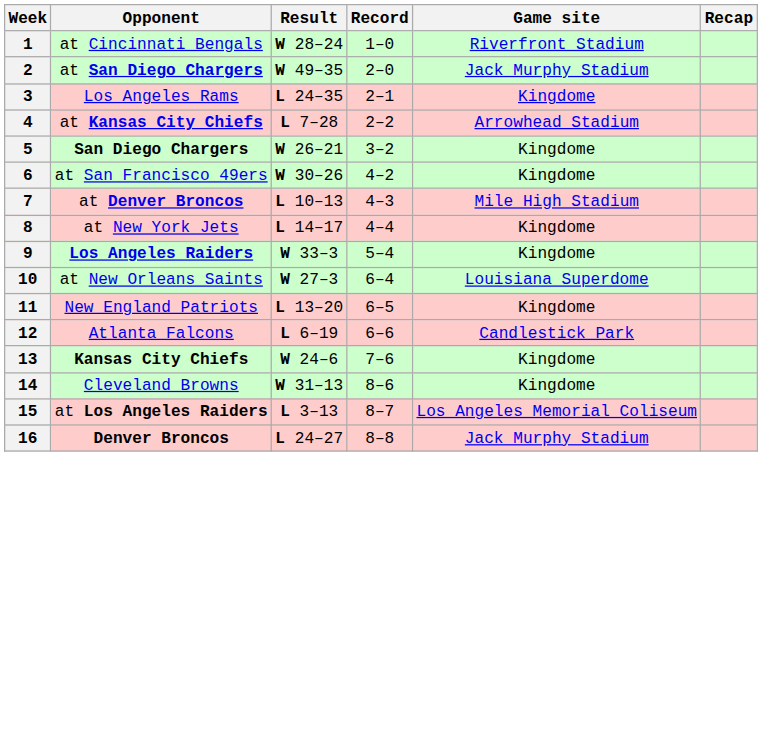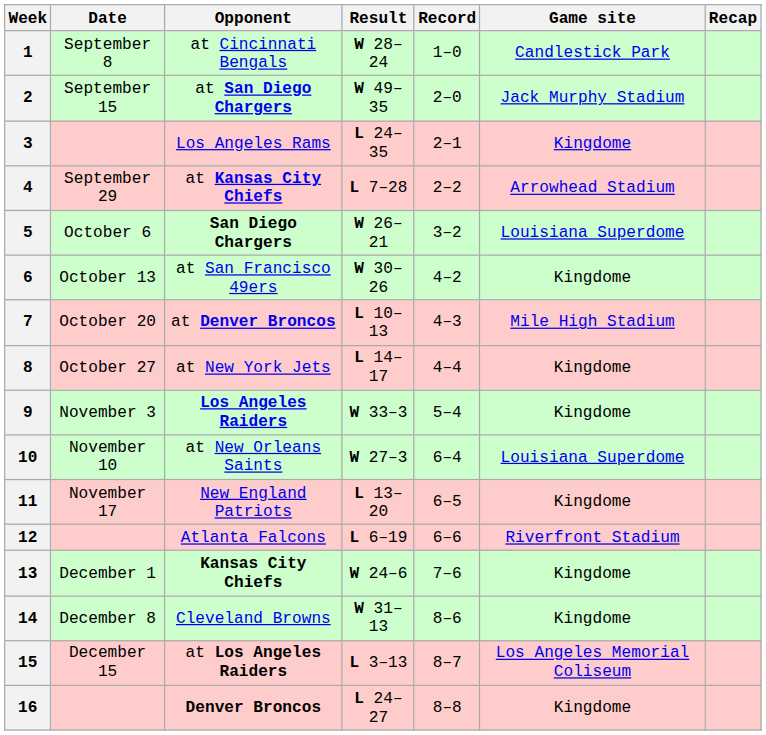+ column: (108, 18)
(557, 44) Riverfront Stadium -> (593, 53) Candlestick Park
(557, 149) Kingdome -> (593, 233) Louisiana Superdome
(557, 333) Candlestick Park -> (593, 538) Riverfront Stadium
(557, 438) Jack Murphy Stadium -> (593, 708) Kingdome
